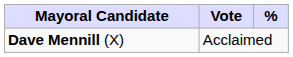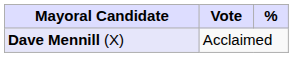(66, 40) no background -> (66, 40) lavender background
